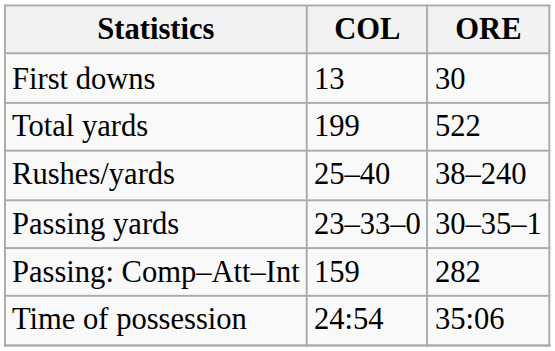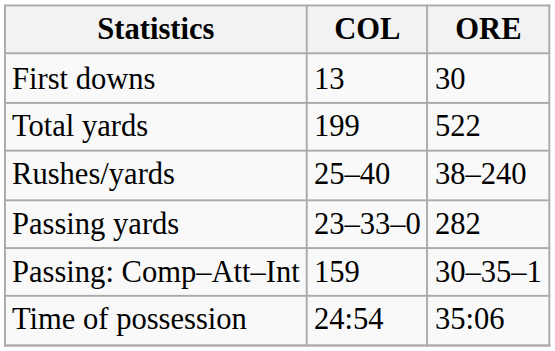(488, 223) 30–35–1 -> (458, 223) 282
(458, 271) 282 -> (488, 271) 30–35–1
